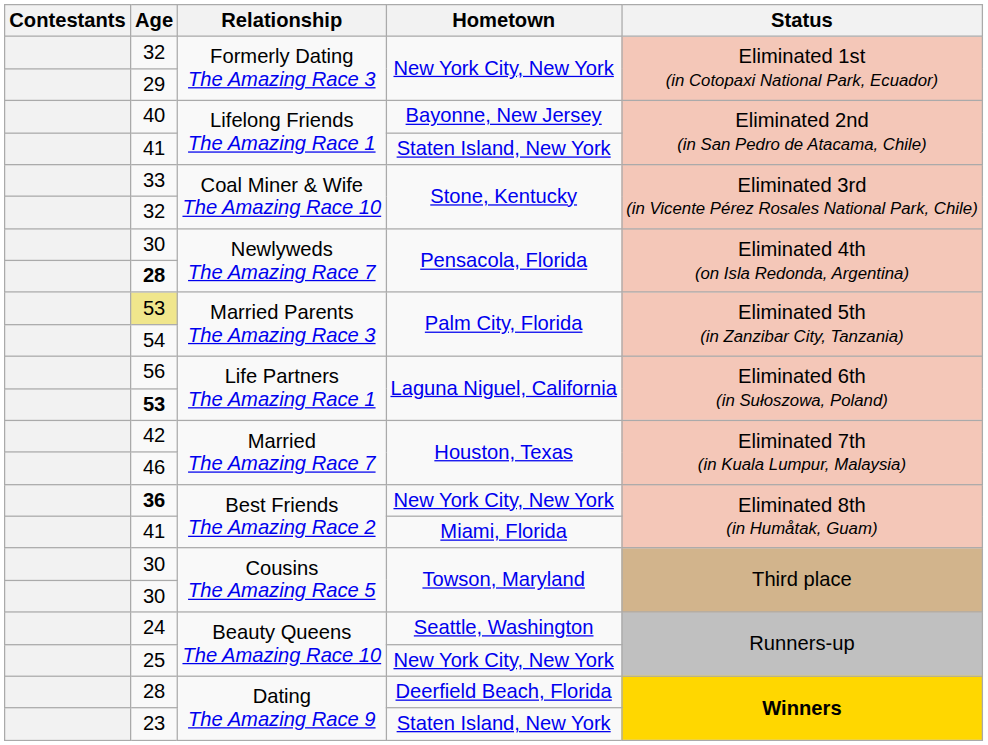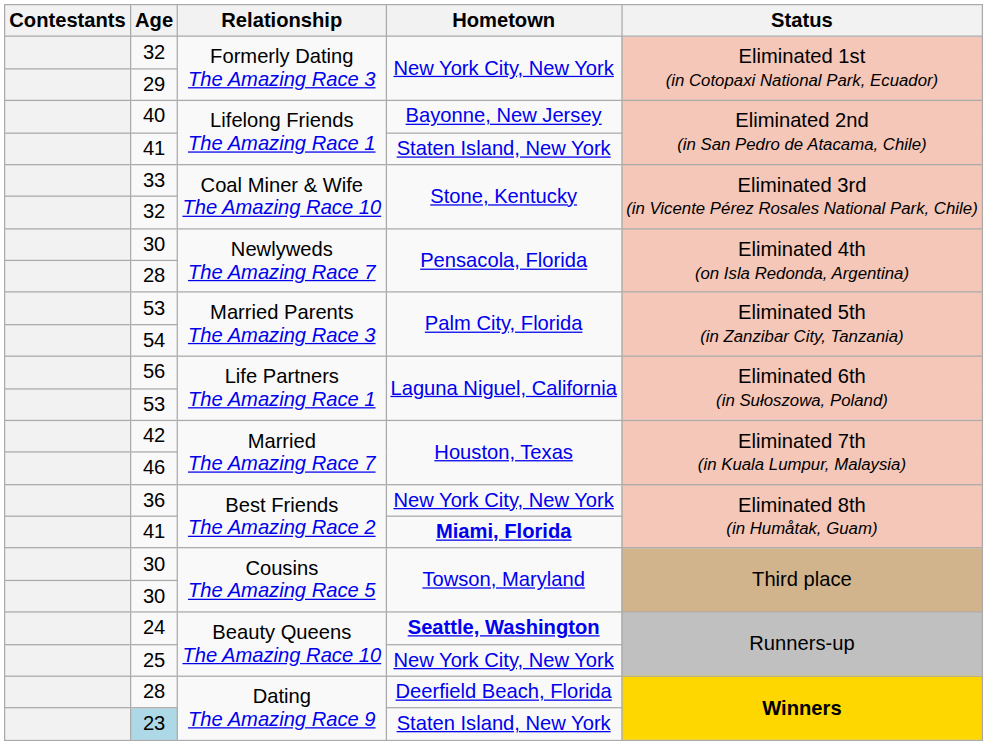(154, 276) bold -> (154, 276) normal
(154, 308) khaki background -> (154, 308) no background
(154, 404) bold -> (154, 404) normal
(154, 500) bold -> (154, 500) normal
(504, 532) normal -> (504, 532) bold
(504, 627) normal -> (504, 627) bold
(154, 723) no background -> (154, 723) lightblue background
